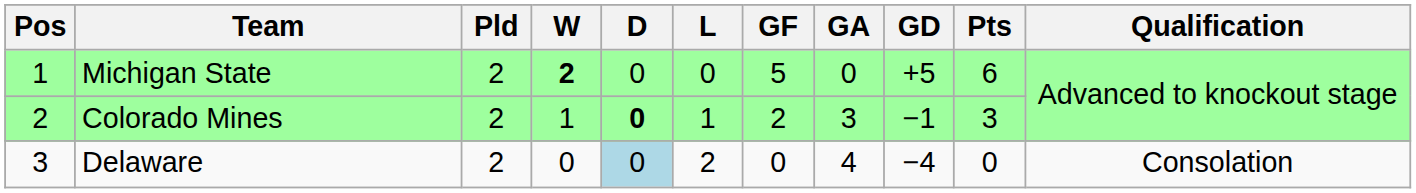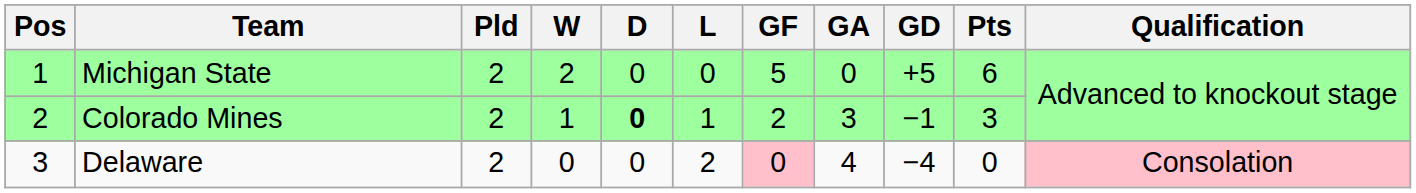(567, 72) bold -> (567, 72) normal
(637, 163) lightblue background -> (637, 163) no background
(778, 163) no background -> (778, 163) pink background
(1218, 163) no background -> (1218, 163) pink background
